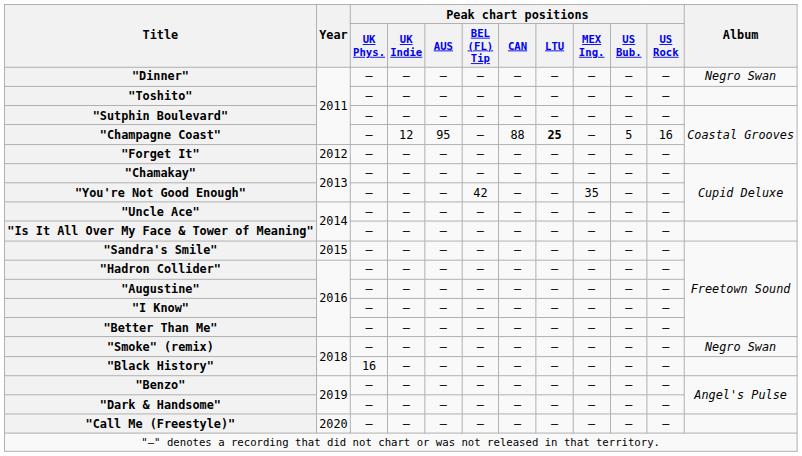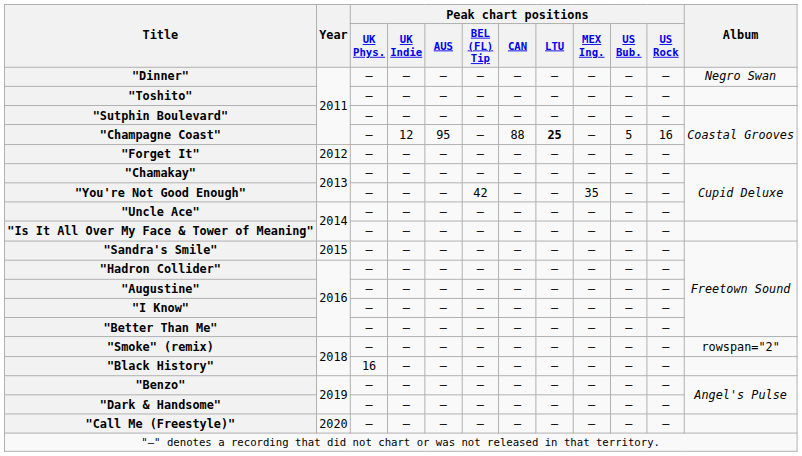(741, 347) Negro Swan -> (741, 347) rowspan="2"
